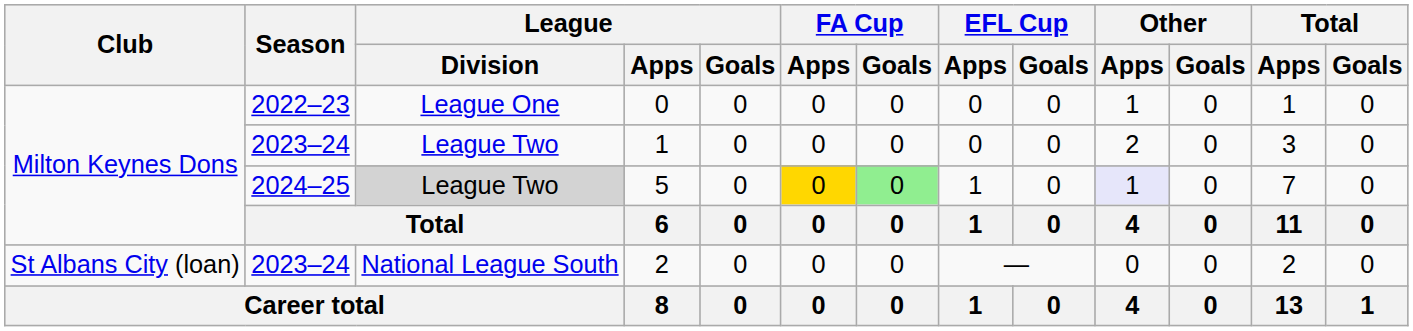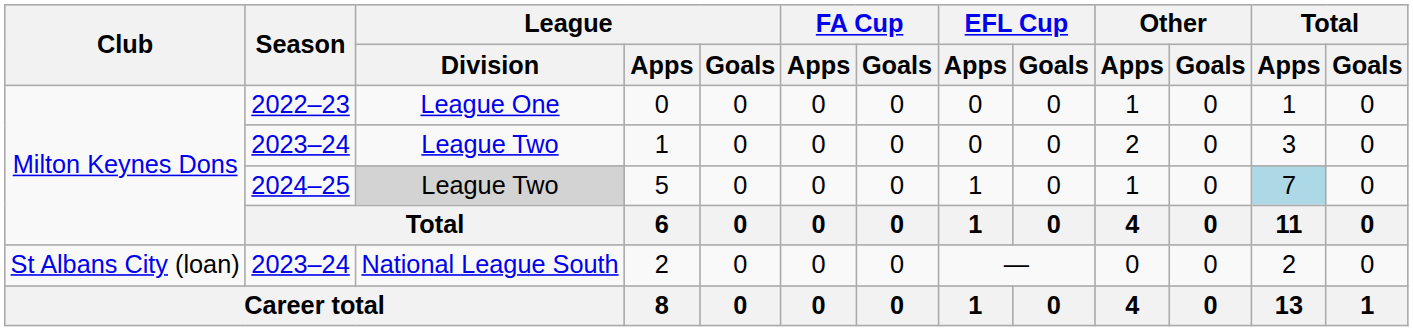(819, 184) gold background -> (819, 184) no background
(897, 184) lightgreen background -> (897, 184) no background
(1132, 184) lavender background -> (1132, 184) no background
(1289, 184) no background -> (1289, 184) lightblue background
